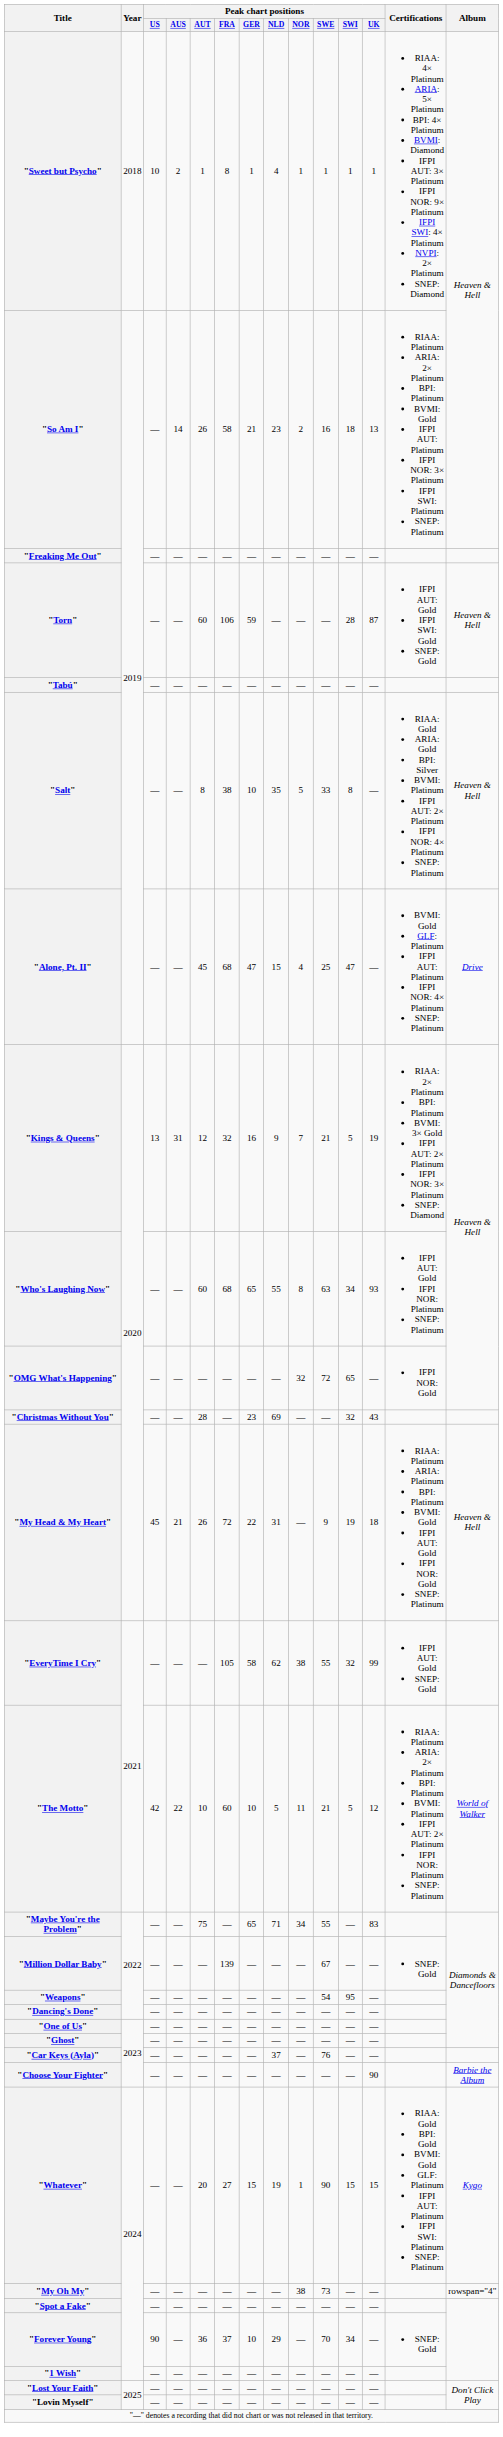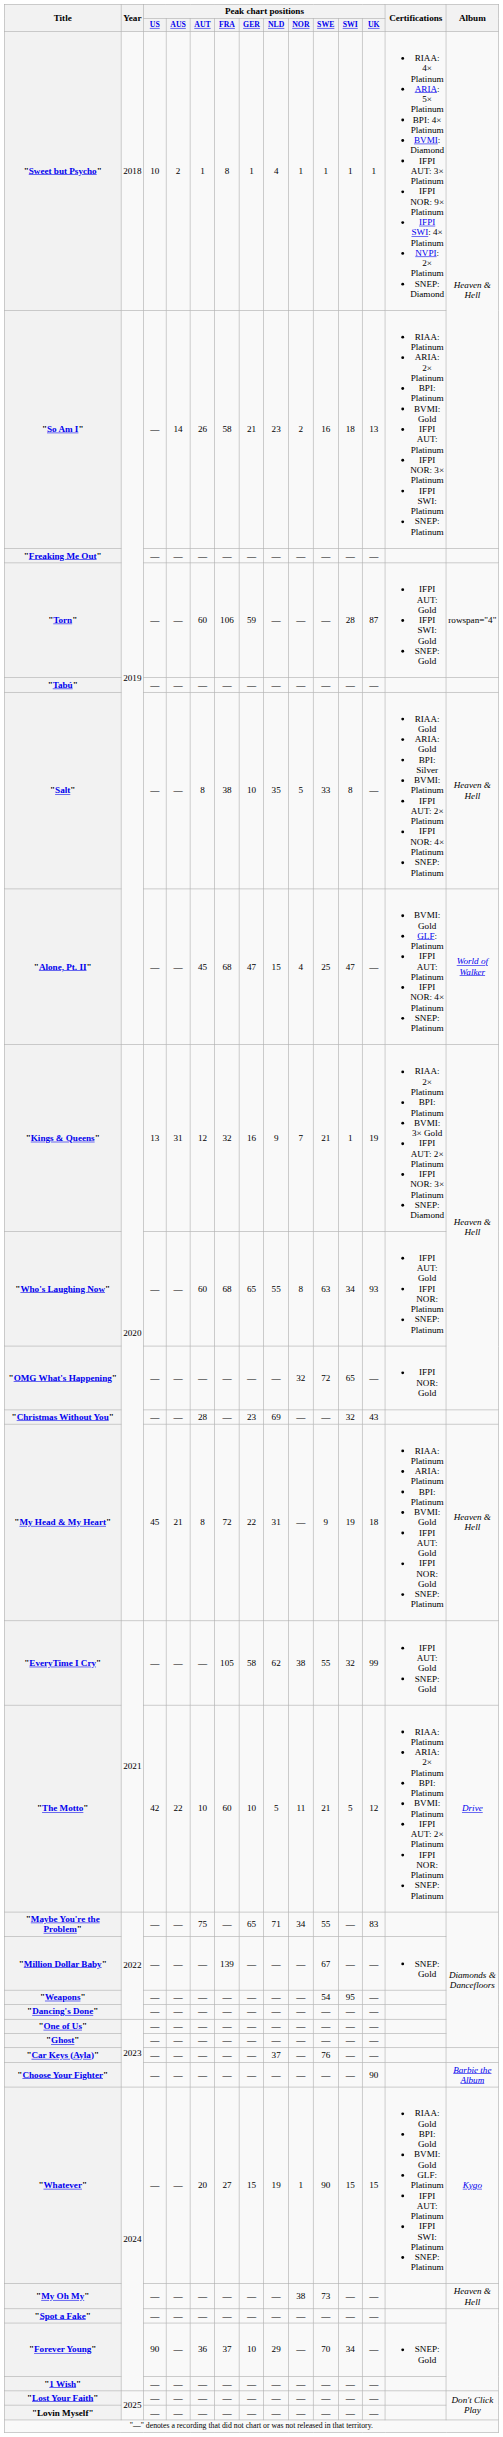(472, 620) Heaven & Hell -> (472, 620) rowspan="4"
(472, 967) Drive -> (472, 967) World of Walker
(350, 1138) 5 -> (350, 1138) 1
(202, 1522) 26 -> (202, 1522) 8
(472, 1808) World of Walker -> (472, 1808) Drive
(472, 2291) rowspan="4" -> (472, 2296) Heaven & Hell
